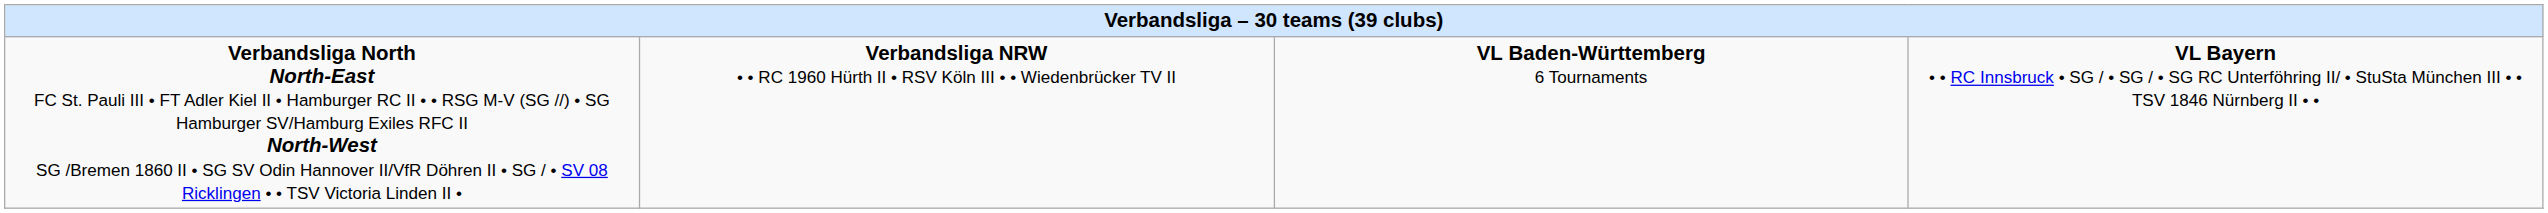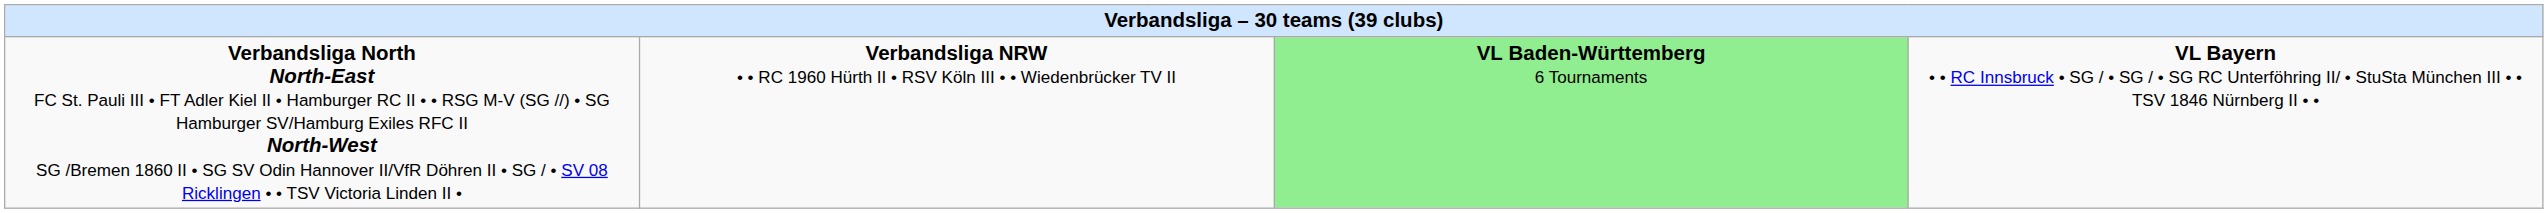(1591, 64) no background -> (1591, 64) lightgreen background
